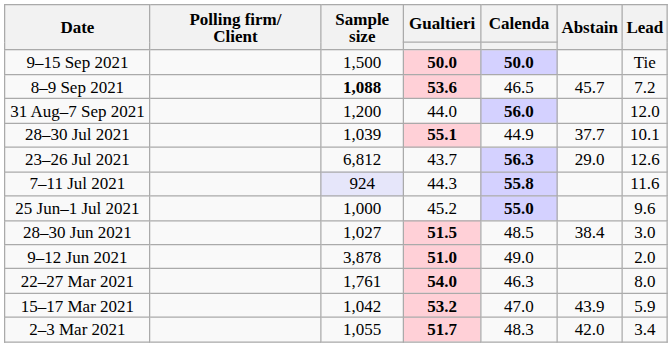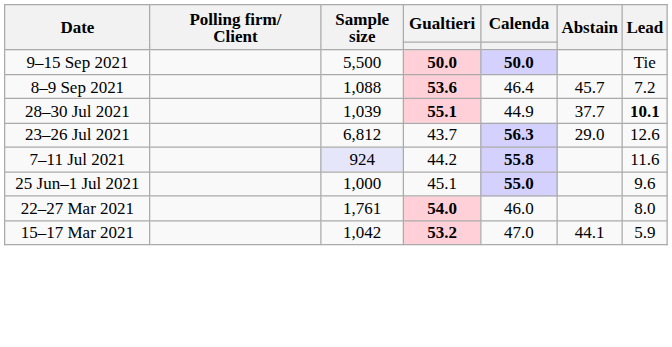(362, 62) 1,500 -> (362, 62) 5,500
(362, 86) bold -> (362, 86) normal
(519, 86) 46.5 -> (519, 86) 46.4
- row: (77, 111)
(645, 135) normal -> (645, 111) bold
(442, 183) 44.3 -> (442, 159) 44.2
(442, 208) 45.2 -> (442, 183) 45.1
- row: (77, 232)
- row: (77, 256)
(519, 281) 46.3 -> (519, 208) 46.0
(590, 305) 43.9 -> (590, 232) 44.1
- row: (77, 329)
